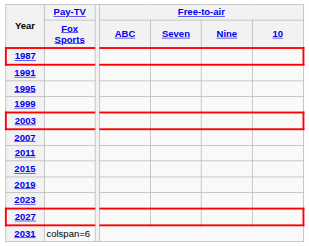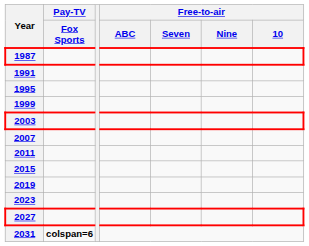(68, 233) normal -> (70, 233) bold
